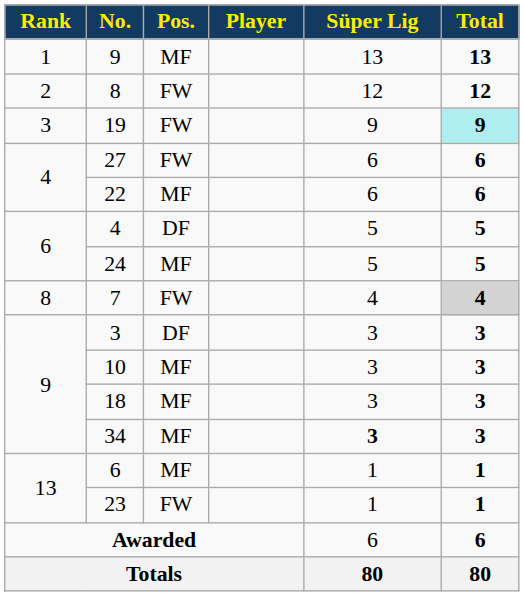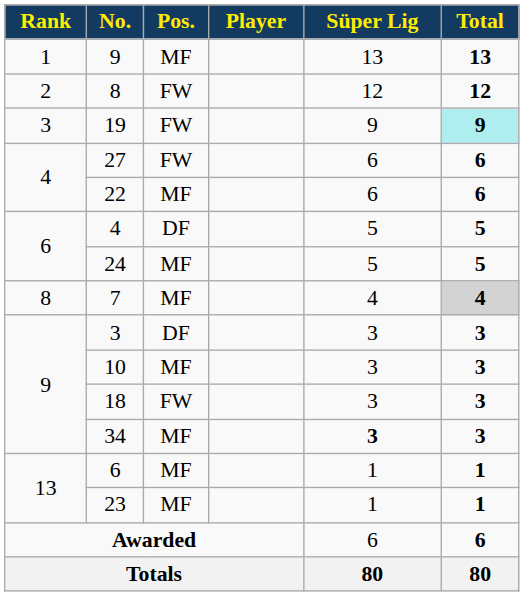(176, 297) FW -> (176, 297) MF
(176, 401) MF -> (176, 401) FW
(176, 504) FW -> (176, 504) MF
